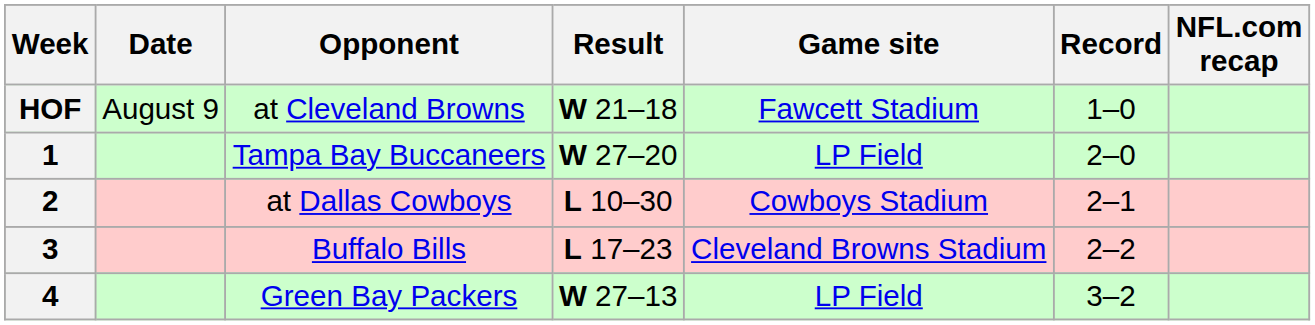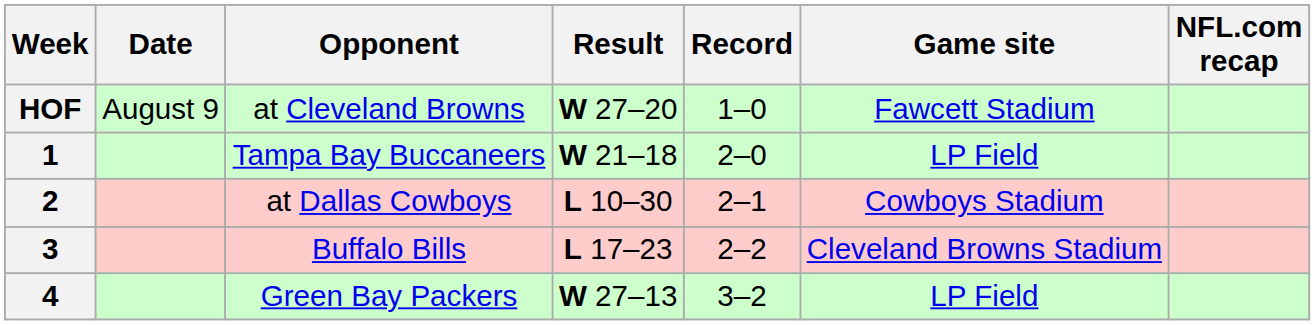columns swapped: (1111, 44) <-> (869, 44)
(618, 108) W 21–18 -> (618, 108) W 27–20
(618, 155) W 27–20 -> (618, 155) W 21–18
